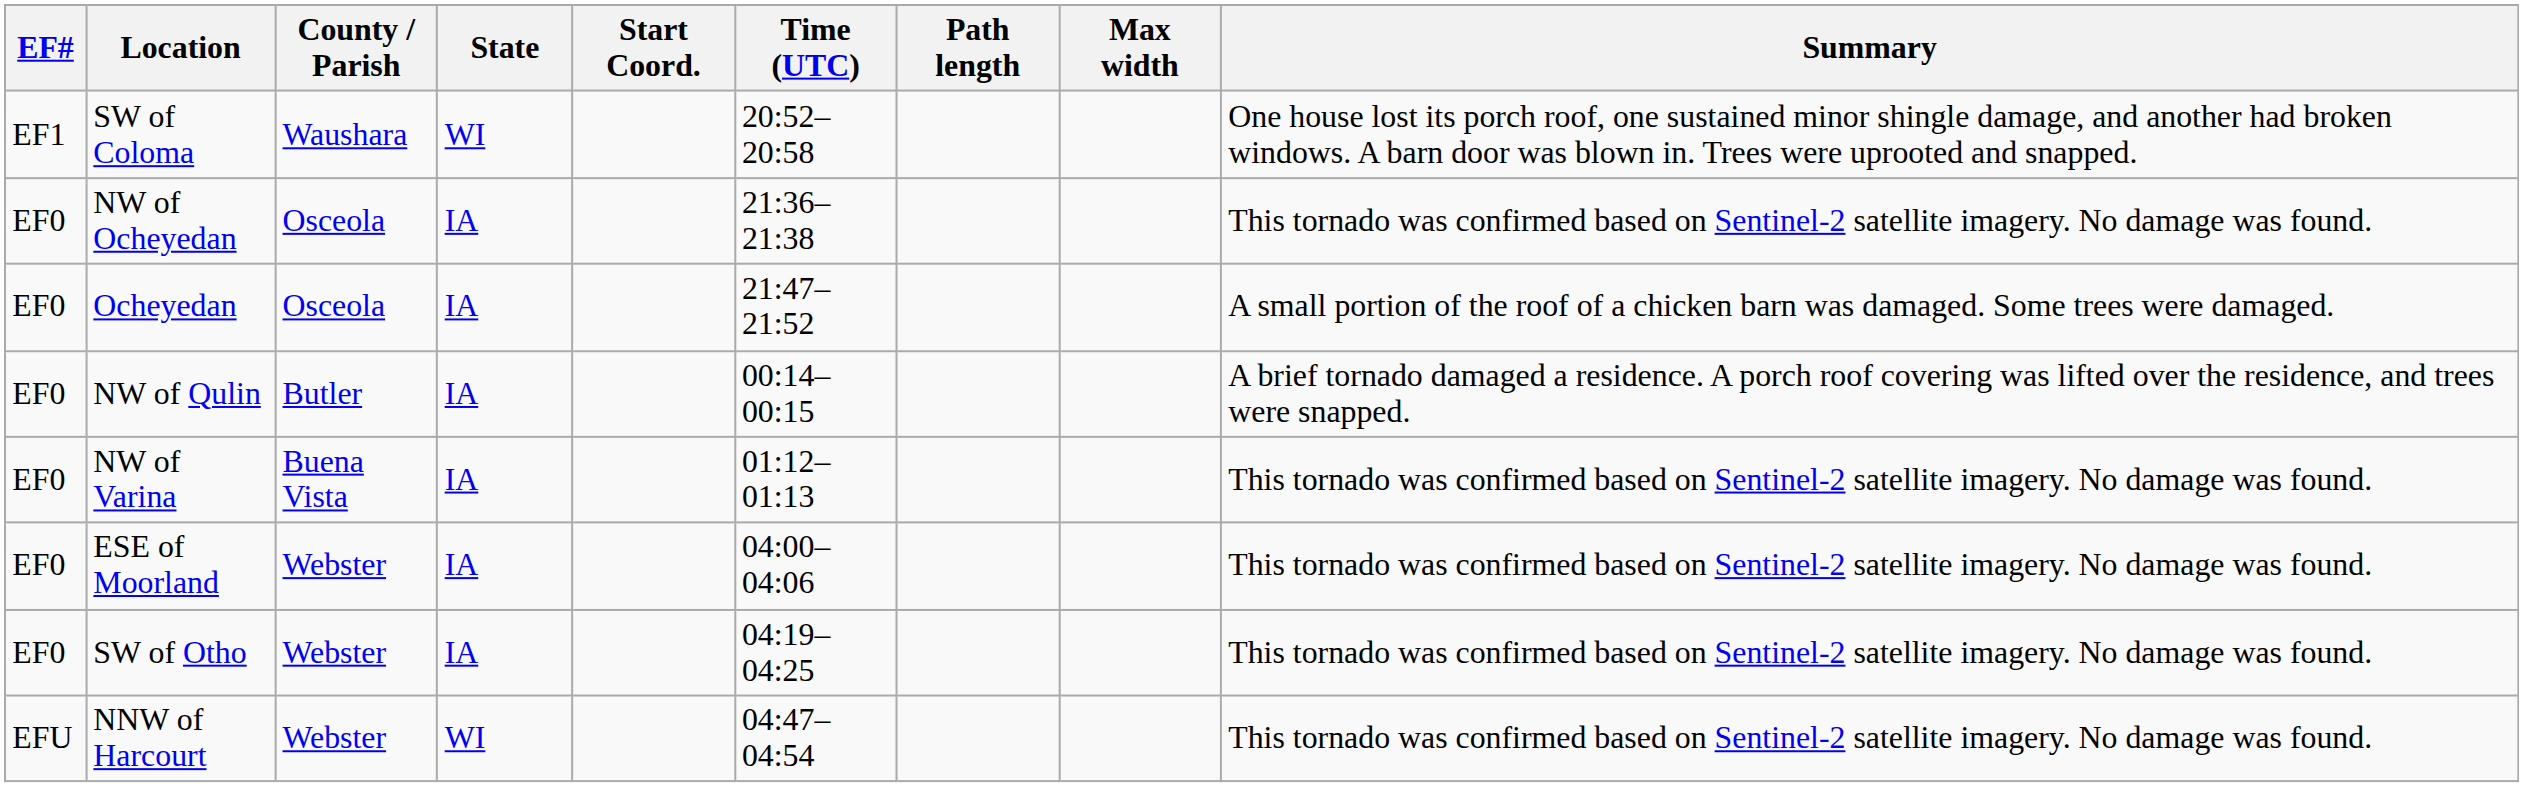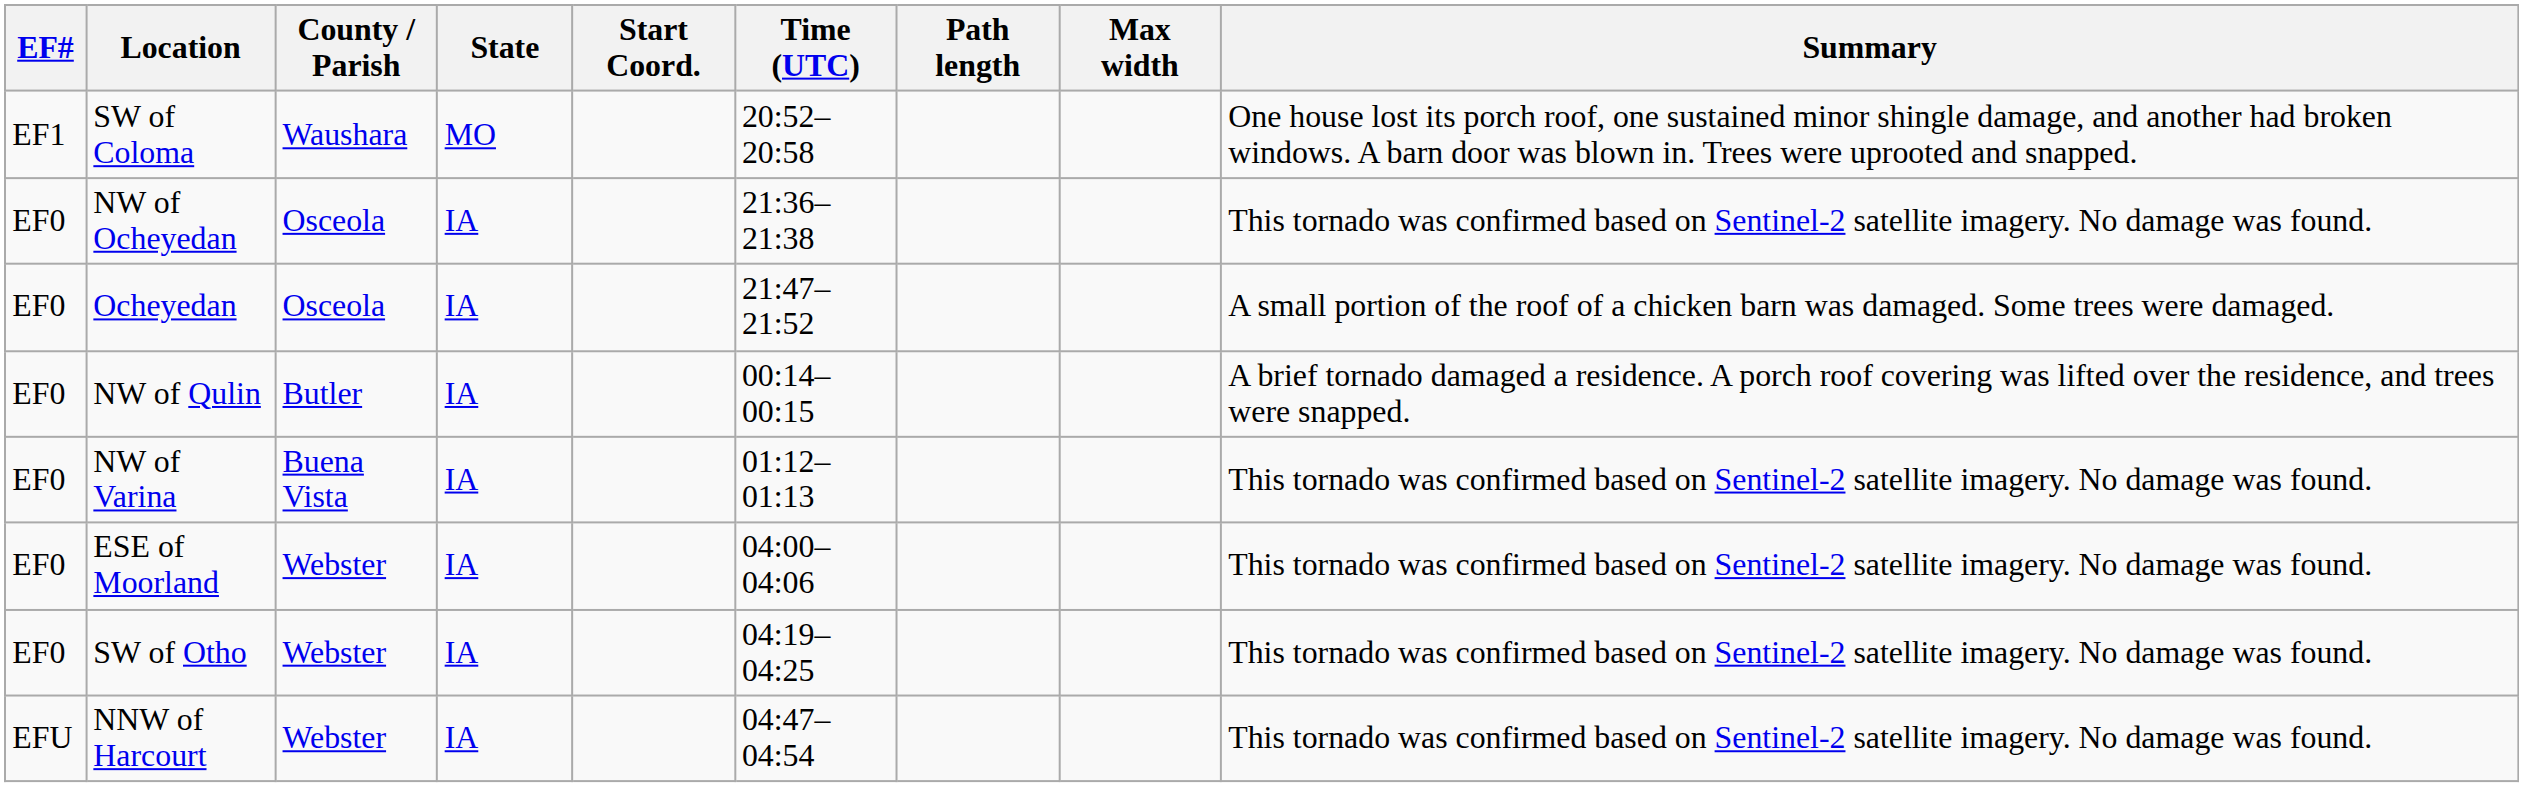(465, 133) WI -> (470, 133) MO
(465, 738) WI -> (461, 738) IA
